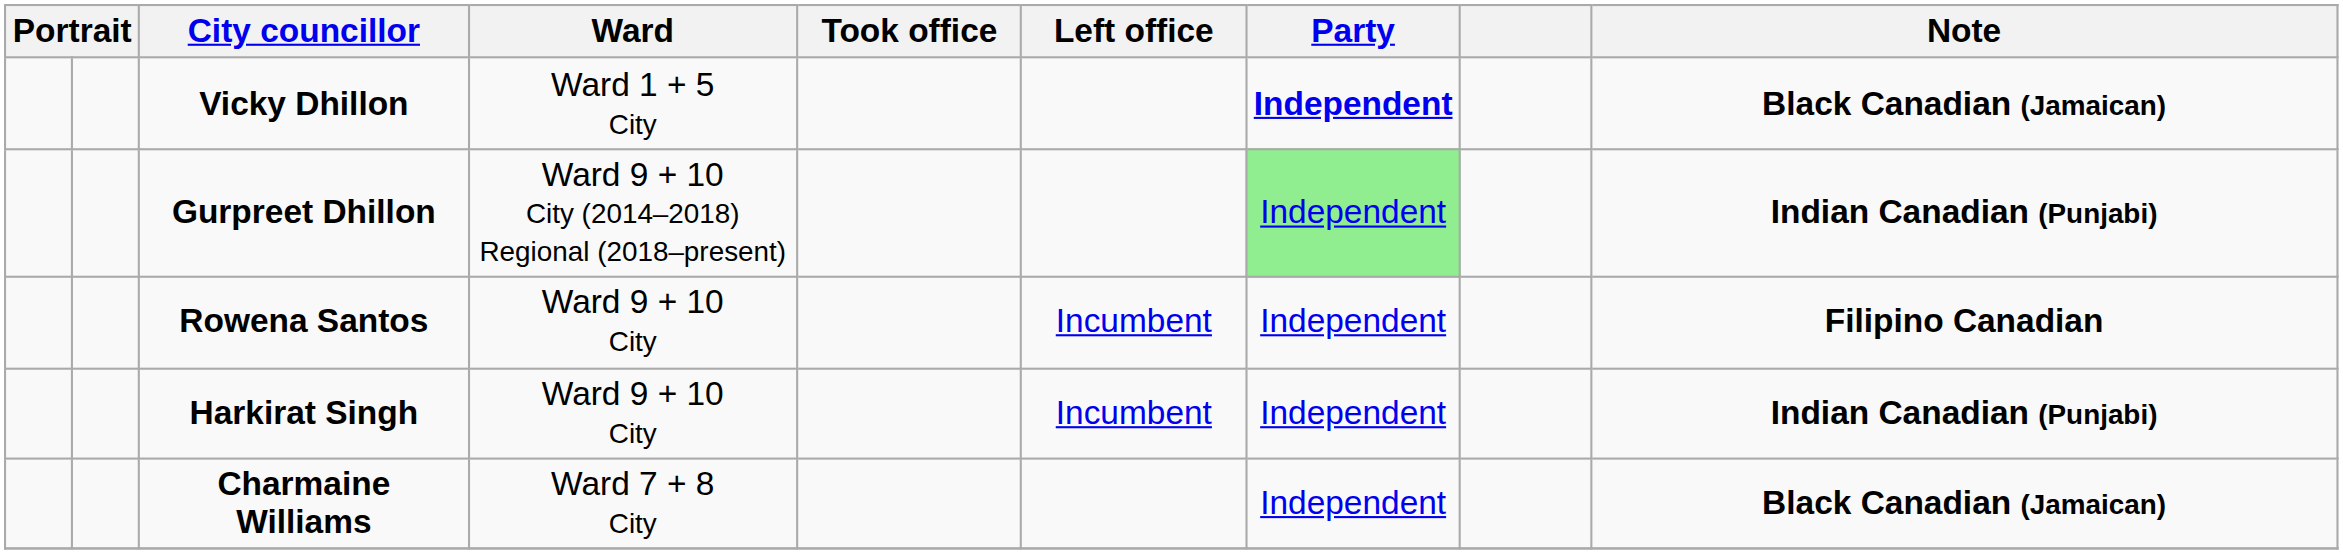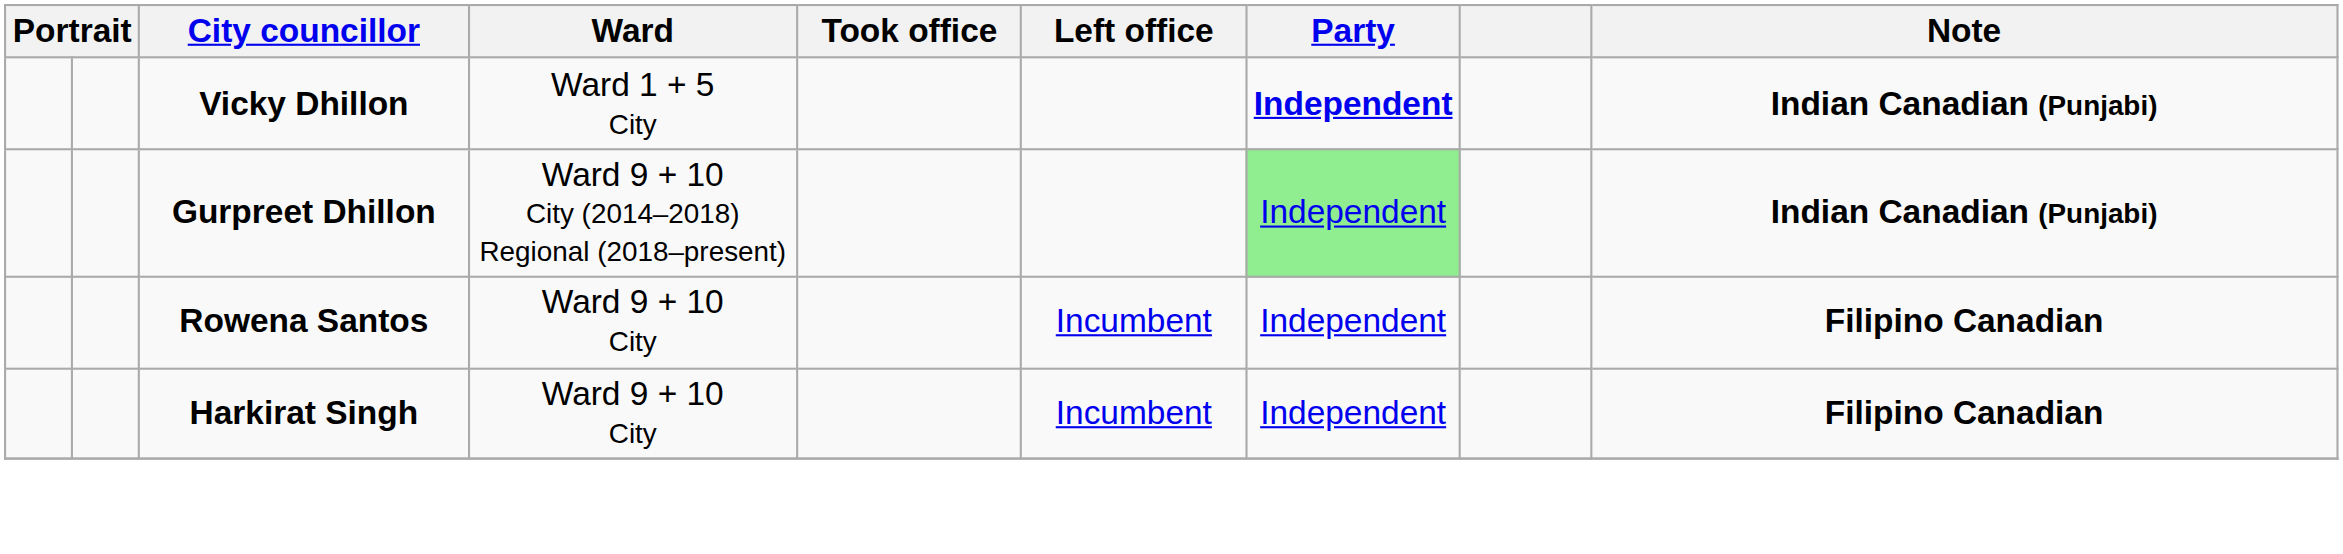(1964, 102) Black Canadian (Jamaican) -> (1964, 102) Indian Canadian (Punjabi)
(1964, 412) Indian Canadian (Punjabi) -> (1964, 412) Filipino Canadian
- row: (304, 503)
